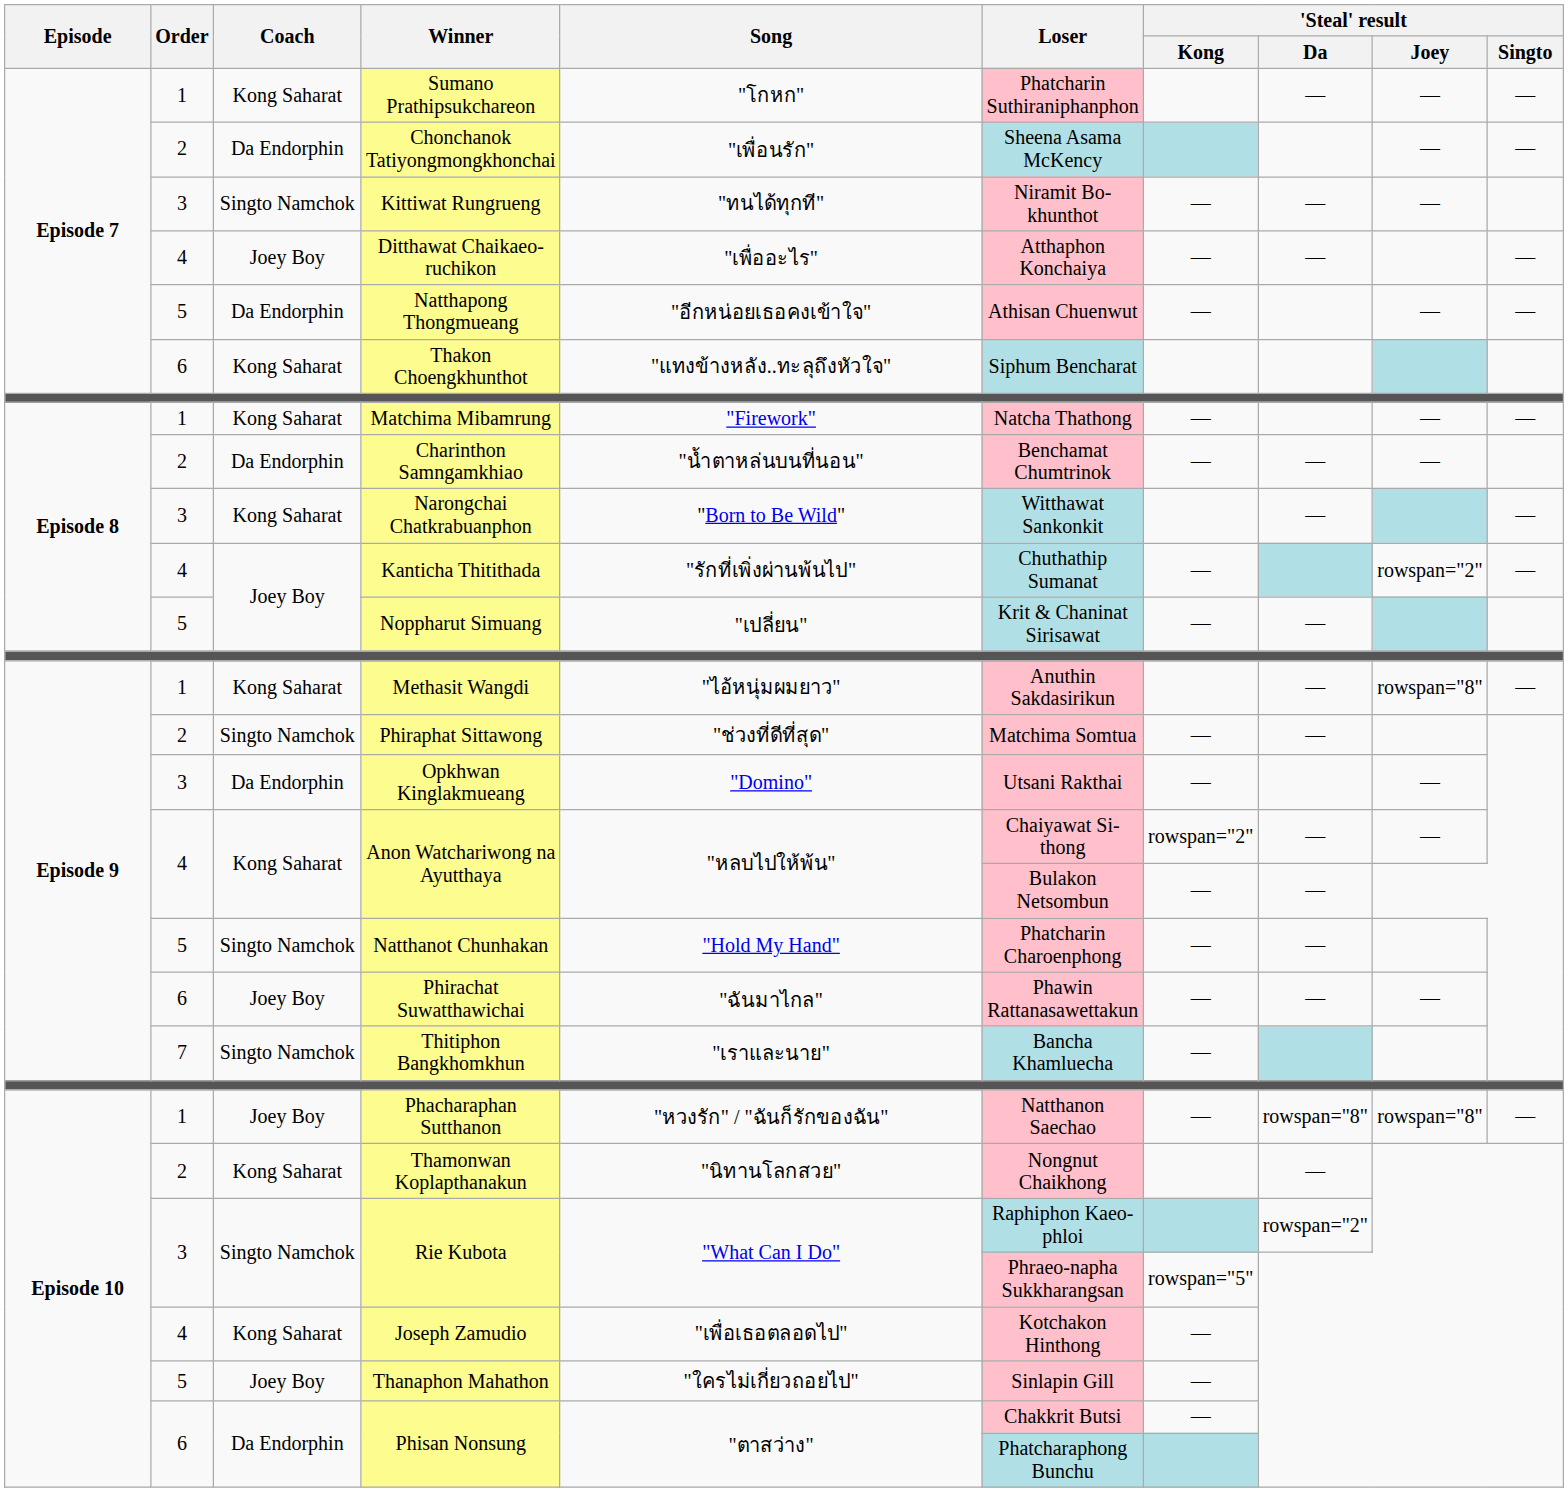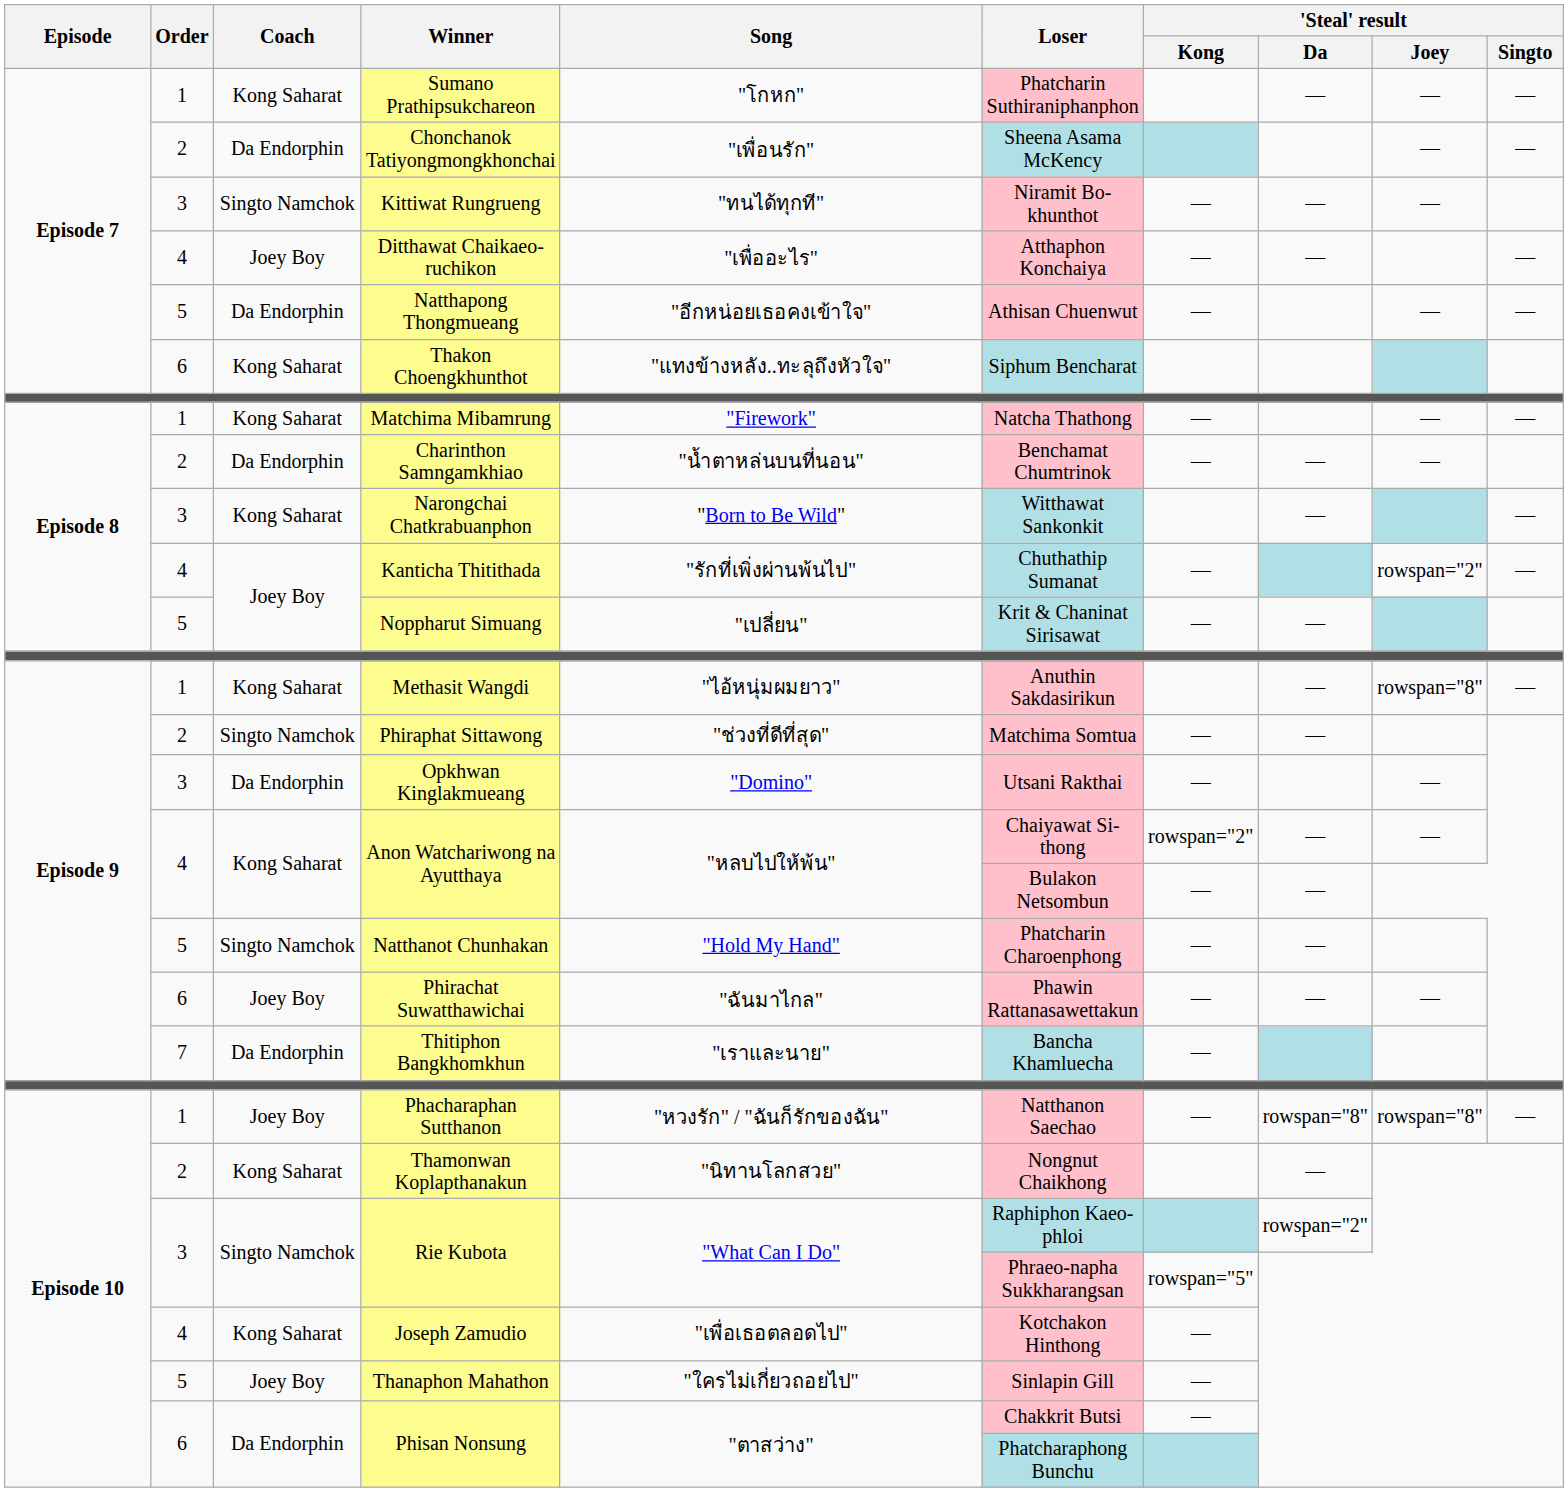(287, 1053) Singto Namchok -> (287, 1053) Da Endorphin
